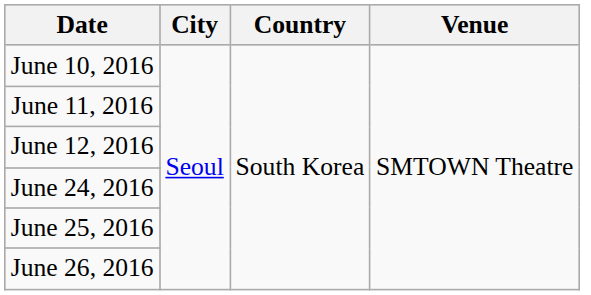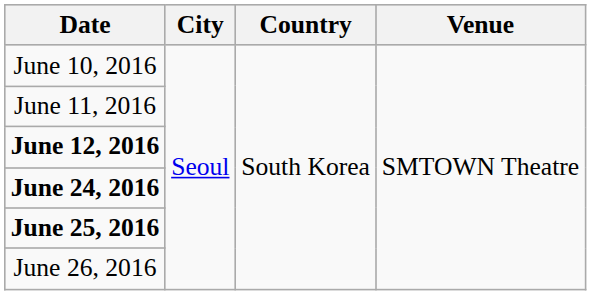(82, 146) normal -> (85, 146) bold
(82, 187) normal -> (85, 187) bold
(82, 227) normal -> (85, 227) bold
